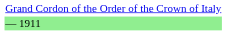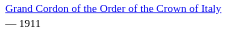(23, 23) lightgreen background -> (23, 23) no background
